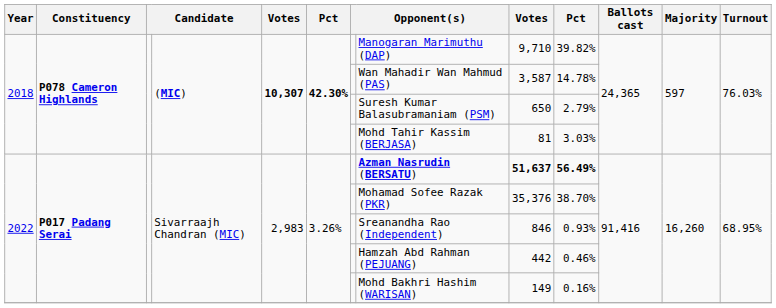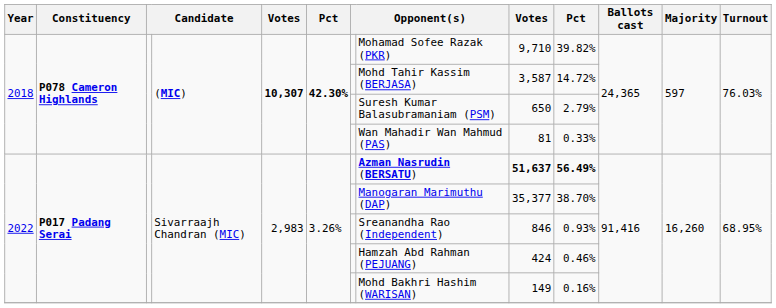(421, 49) Manogaran Marimuthu (DAP) -> (421, 49) Mohamad Sofee Razak (PKR)
(430, 79) Wan Mahadir Wan Mahmud (PAS) -> (414, 79) Mohd Tahir Kassim (BERJASA)
(576, 79) 14.78% -> (576, 79) 14.72%
(414, 139) Mohd Tahir Kassim (BERJASA) -> (430, 139) Wan Mahadir Wan Mahmud (PAS)
(579, 139) 3.03% -> (579, 139) 0.33%
(421, 199) Mohamad Sofee Razak (PKR) -> (421, 199) Manogaran Marimuthu (DAP)
(532, 199) 35,376 -> (532, 199) 35,377
(541, 258) 442 -> (541, 258) 424
